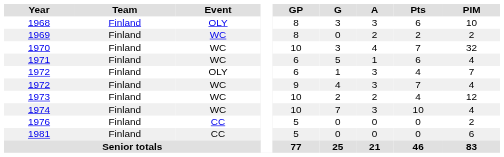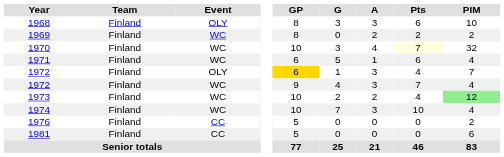(418, 47) no background -> (418, 47) lightyellow background
(296, 72) no background -> (296, 72) gold background
(472, 97) no background -> (472, 97) lightgreen background
